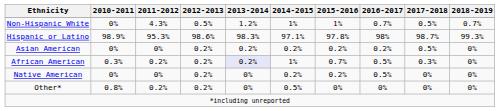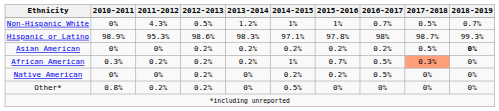(472, 49) normal -> (472, 49) bold
(248, 62) lavender background -> (248, 62) no background
(427, 62) no background -> (427, 62) lightsalmon background
